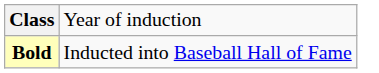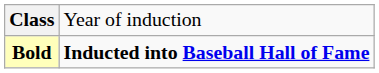(208, 51) normal -> (216, 51) bold
